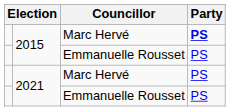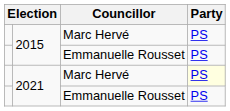(199, 34) bold -> (199, 34) normal
(199, 75) no background -> (199, 75) lightyellow background
